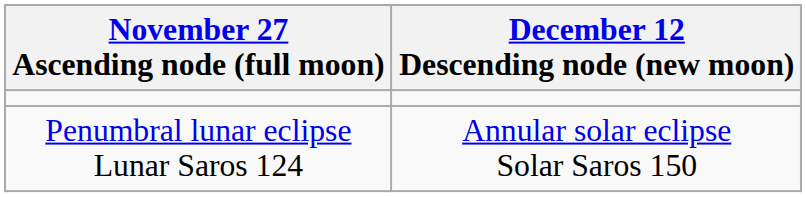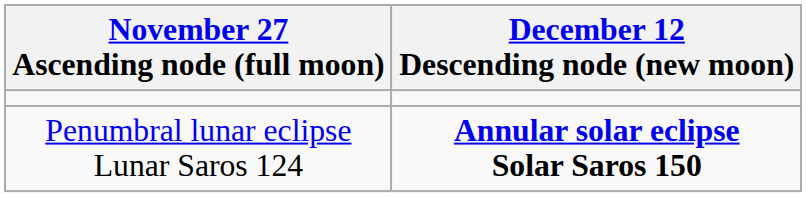(597, 147) normal -> (597, 147) bold
